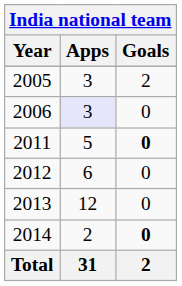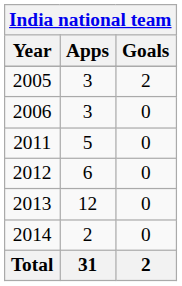(88, 111) lavender background -> (88, 111) no background
(146, 142) bold -> (146, 142) normal
(146, 234) bold -> (146, 234) normal
